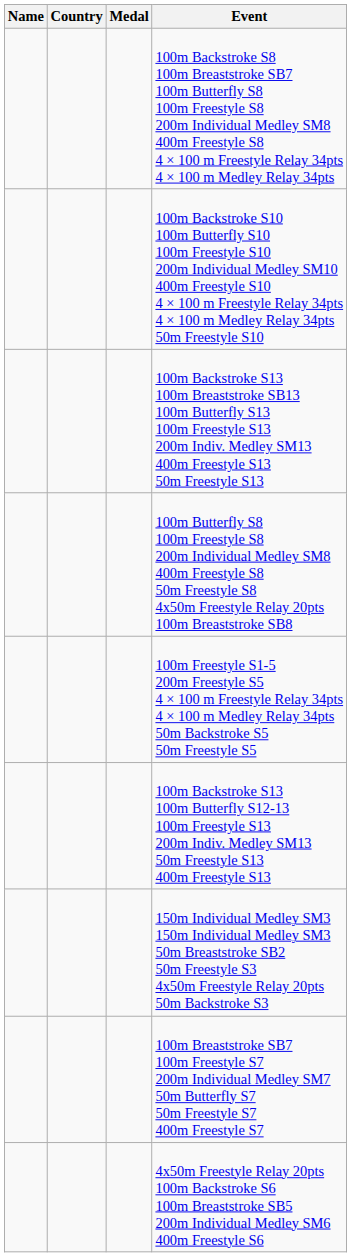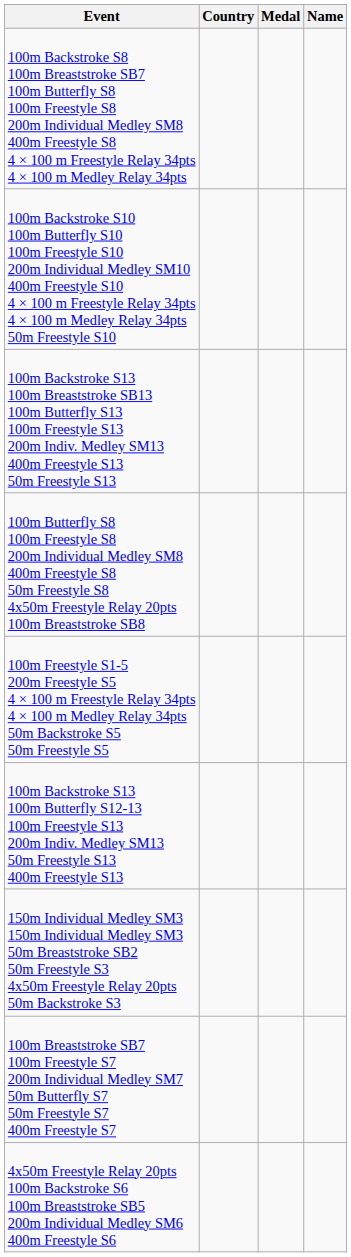columns swapped: (26, 16) <-> (249, 16)
